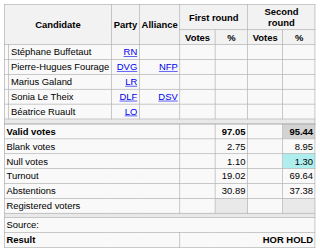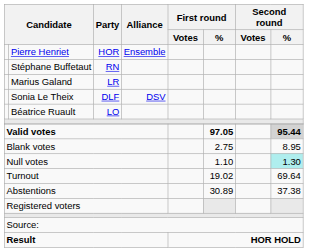+ row: (40, 52)
- row: (60, 67)
